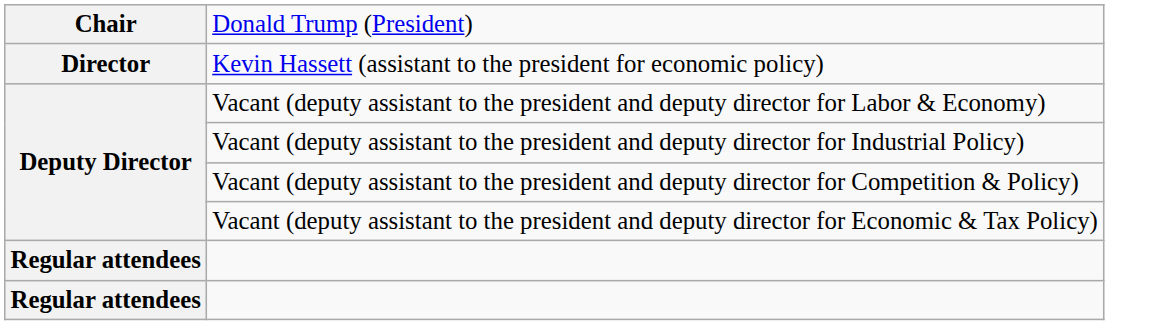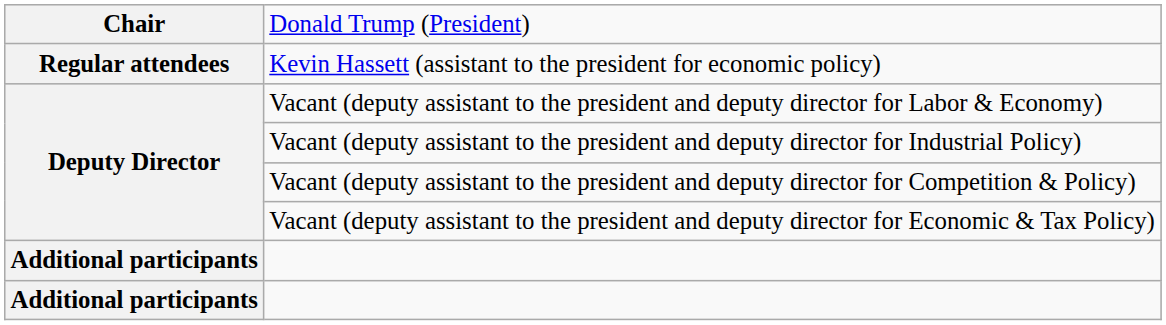(106, 63) Director -> (134, 63) Regular attendees
(106, 260) Regular attendees -> (134, 260) Additional participants
(106, 299) Regular attendees -> (134, 299) Additional participants
